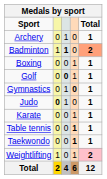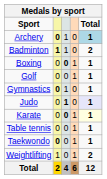(58, 37) normal -> (58, 37) bold
(90, 37) no background -> (90, 37) lightblue background
(58, 50) normal -> (58, 50) bold
(66, 50) bold -> (66, 50) normal
(90, 50) lightsalmon background -> (90, 50) no background
(66, 63) normal -> (66, 63) bold
(66, 76) bold -> (66, 76) normal
(58, 89) normal -> (58, 89) bold
(75, 89) bold -> (75, 89) normal
(58, 102) bold -> (58, 102) normal
(66, 102) normal -> (66, 102) bold
(90, 102) no background -> (90, 102) lavender background
(66, 115) normal -> (66, 115) bold
(90, 115) no background -> (90, 115) lightyellow background
(75, 128) bold -> (75, 128) normal
(58, 141) normal -> (58, 141) bold
(75, 141) bold -> (75, 141) normal
(90, 154) pink background -> (90, 154) no background
